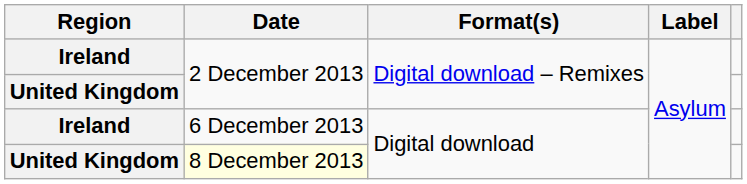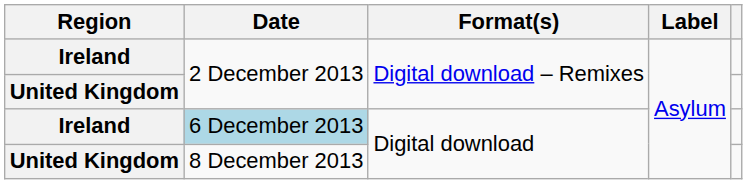(276, 126) no background -> (276, 126) lightblue background
(276, 160) lightyellow background -> (276, 160) no background
